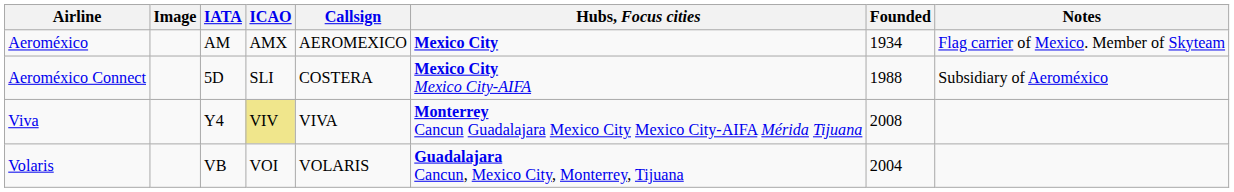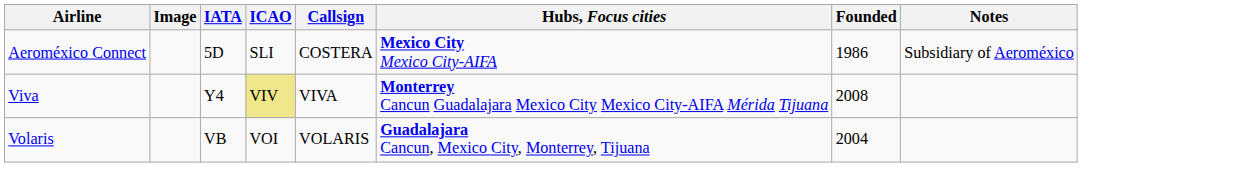- row: (48, 42)
(886, 77) 1988 -> (852, 52) 1986
